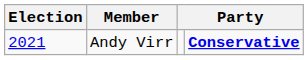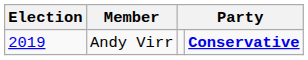(27, 42) 2021 -> (27, 42) 2019
